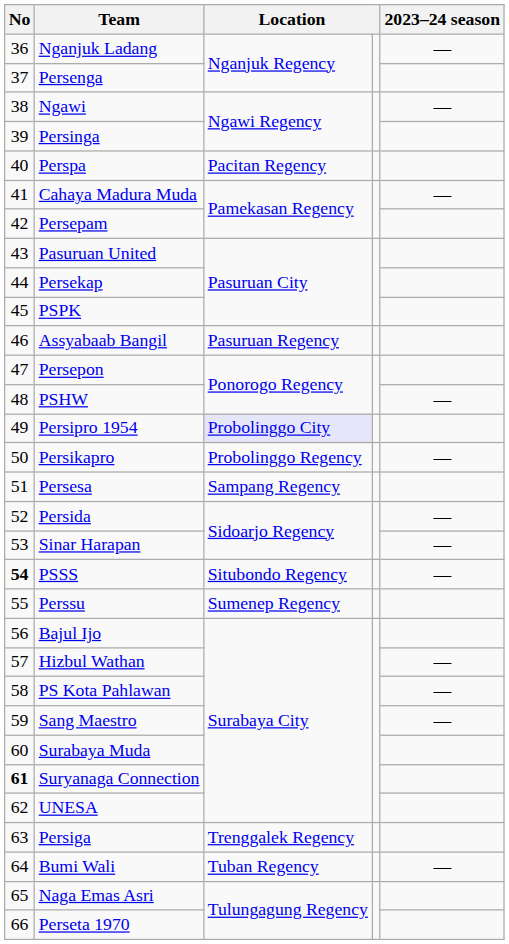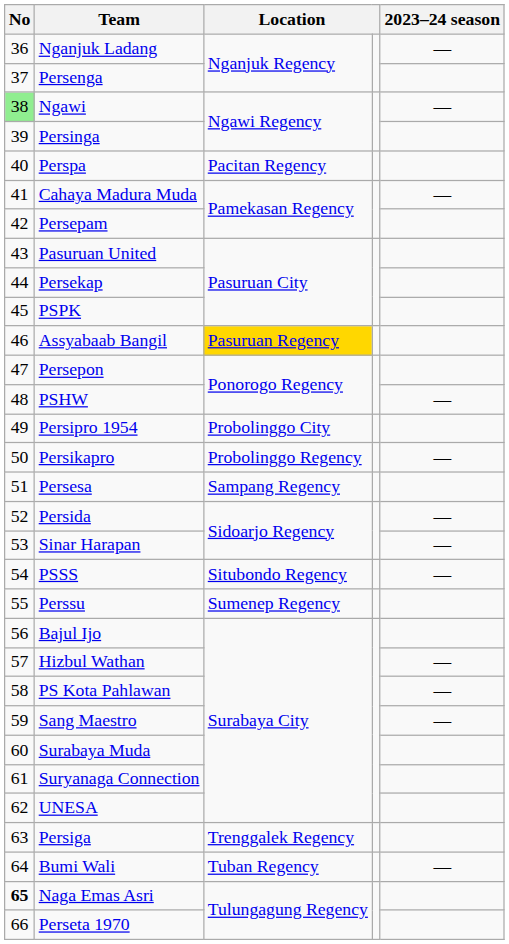(20, 107) no background -> (20, 107) lightgreen background
(273, 340) no background -> (273, 340) gold background
(269, 428) lavender background -> (269, 428) no background
(20, 574) bold -> (20, 574) normal
(20, 779) bold -> (20, 779) normal
(20, 895) normal -> (20, 895) bold
